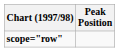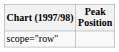(35, 39) bold -> (32, 39) normal
